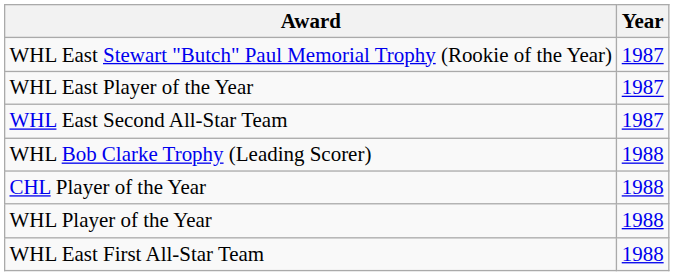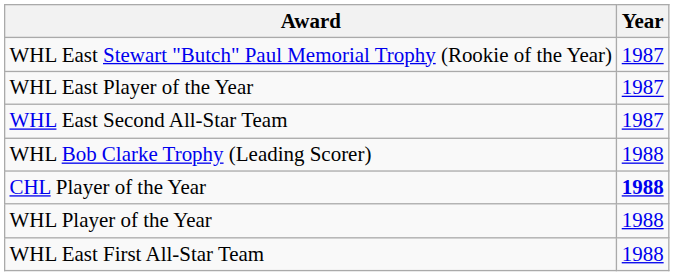(643, 187) normal -> (643, 187) bold
